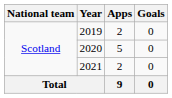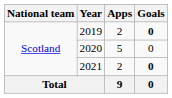(151, 31) normal -> (151, 31) bold
(151, 66) normal -> (151, 66) bold
